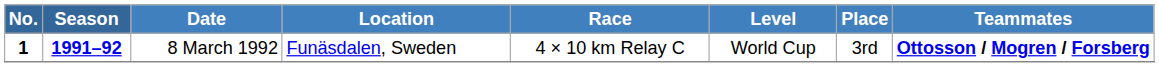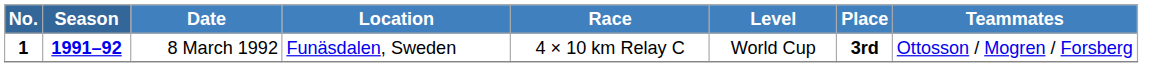(865, 48) normal -> (865, 48) bold
(1023, 48) bold -> (1015, 48) normal
